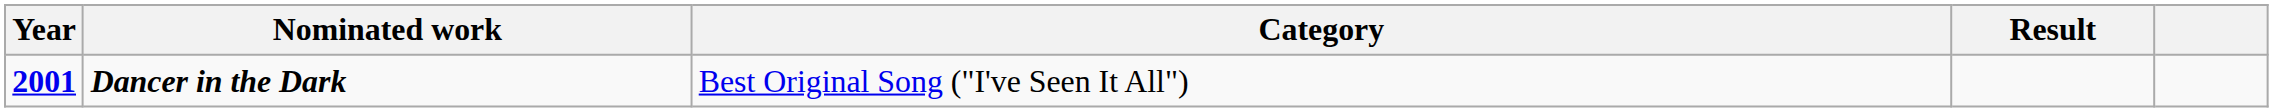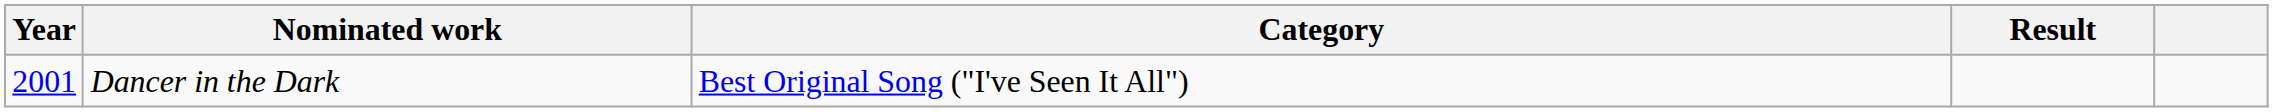(44, 80) bold -> (44, 80) normal
(219, 80) bold -> (215, 80) normal
